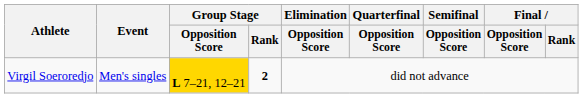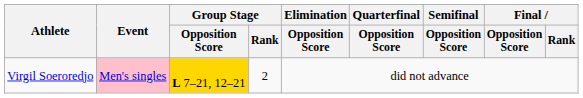(133, 75) no background -> (133, 75) pink background
(265, 75) bold -> (265, 75) normal
